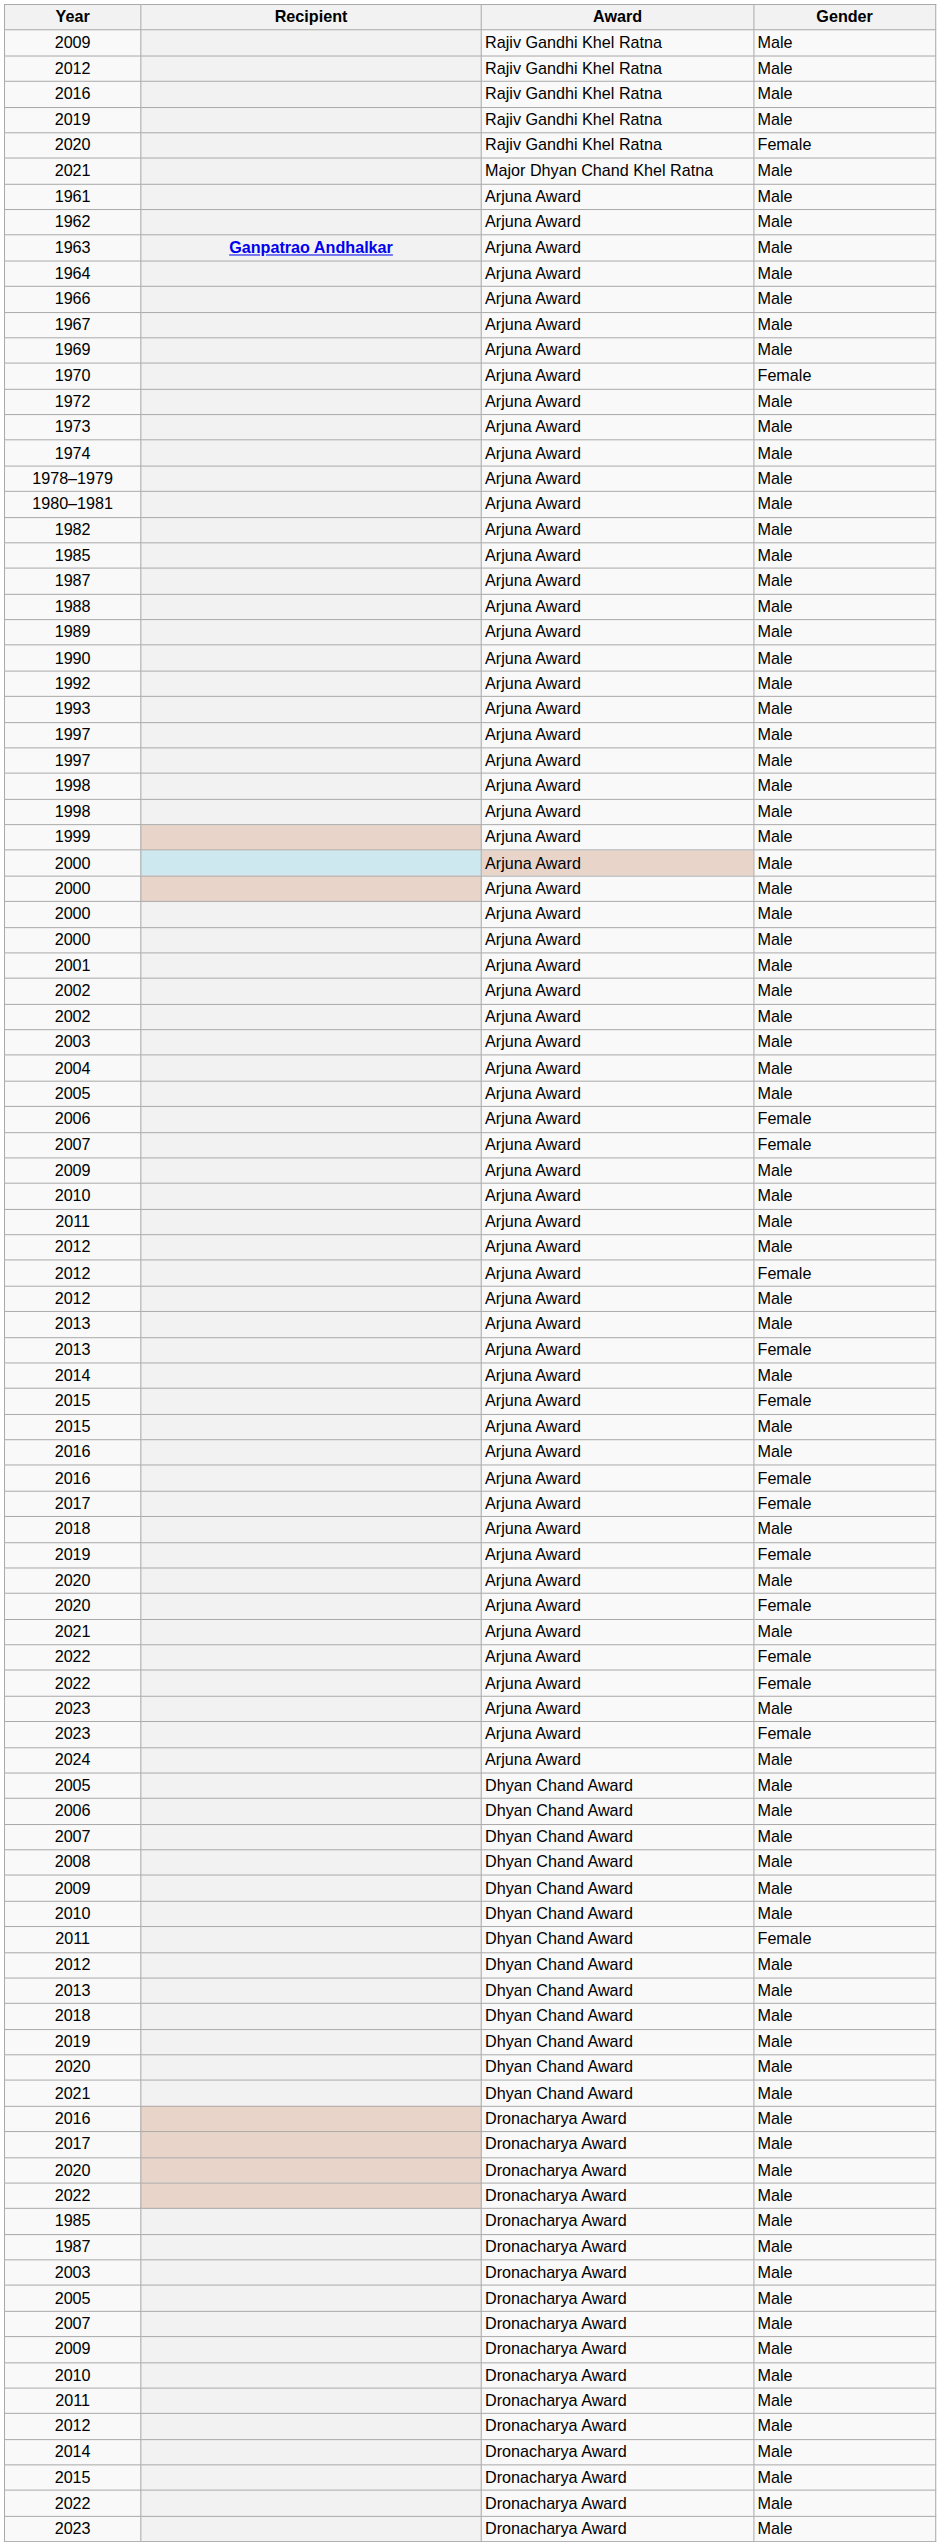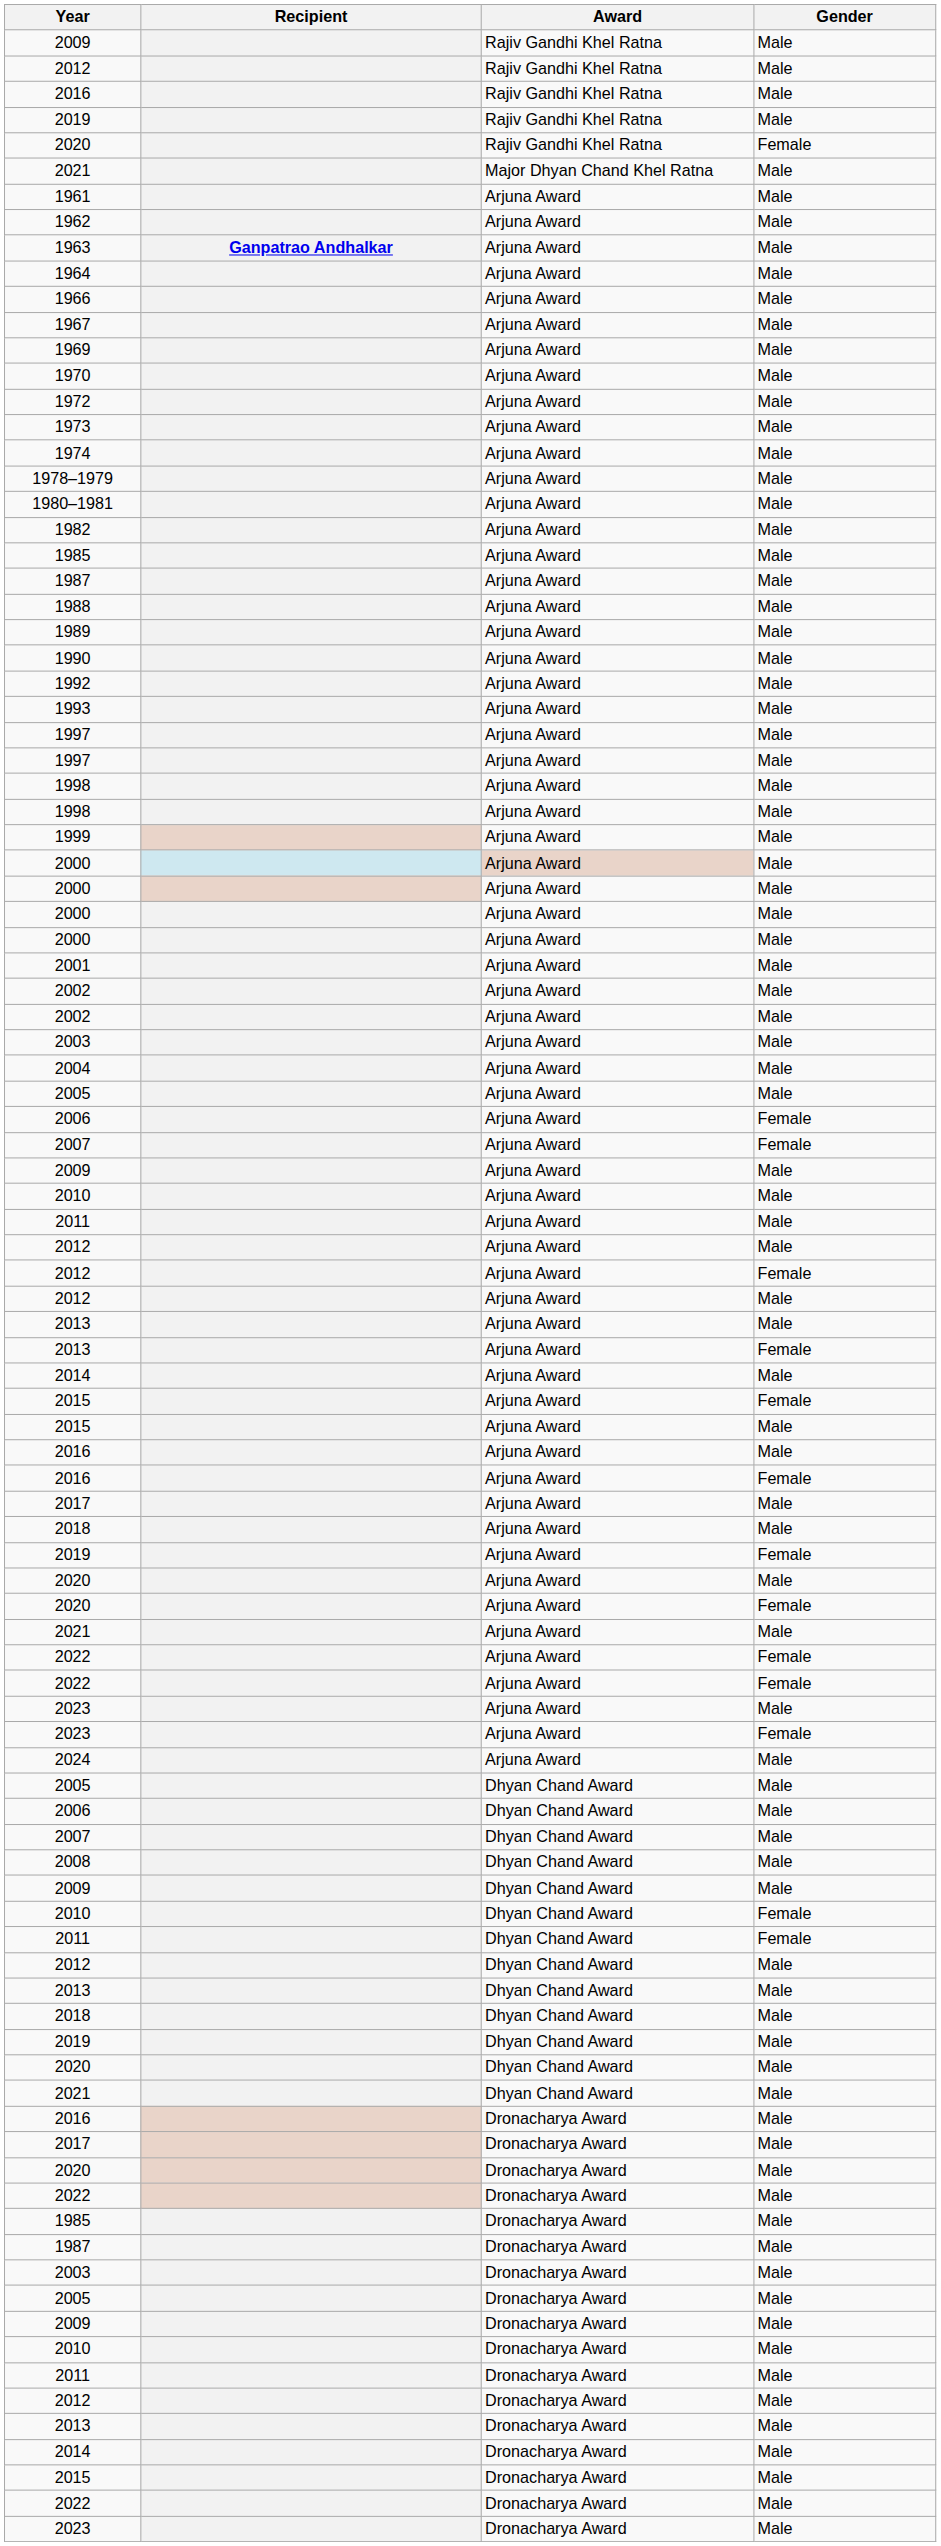(784, 376) Female -> (775, 376) Male
(784, 1503) Female -> (775, 1503) Male
(775, 1913) Male -> (784, 1913) Female
- row: (73, 2323)
+ row: (73, 2426)
